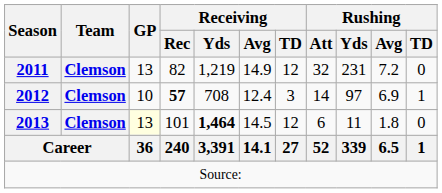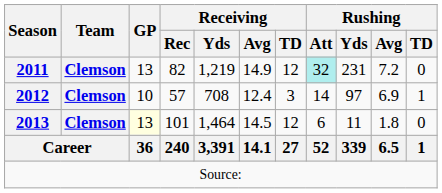(321, 69) no background -> (321, 69) paleturquoise background
(177, 95) bold -> (177, 95) normal
(217, 122) bold -> (217, 122) normal
